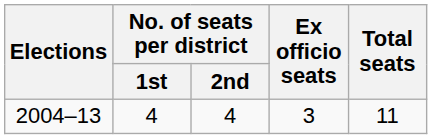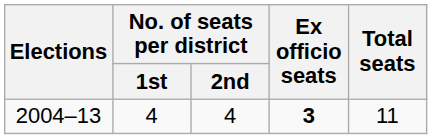(309, 116) normal -> (309, 116) bold
